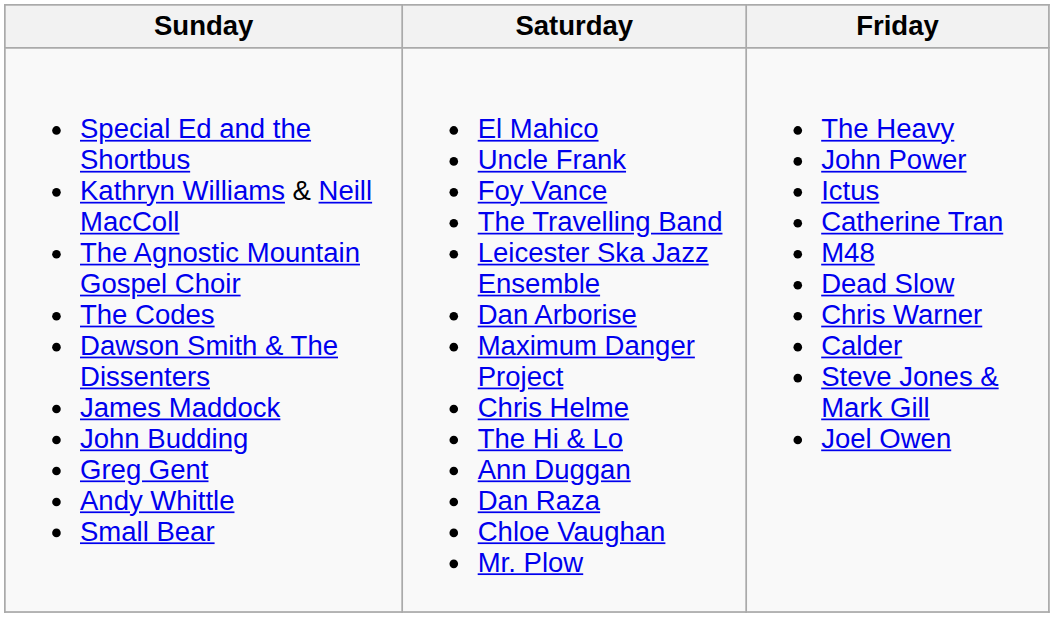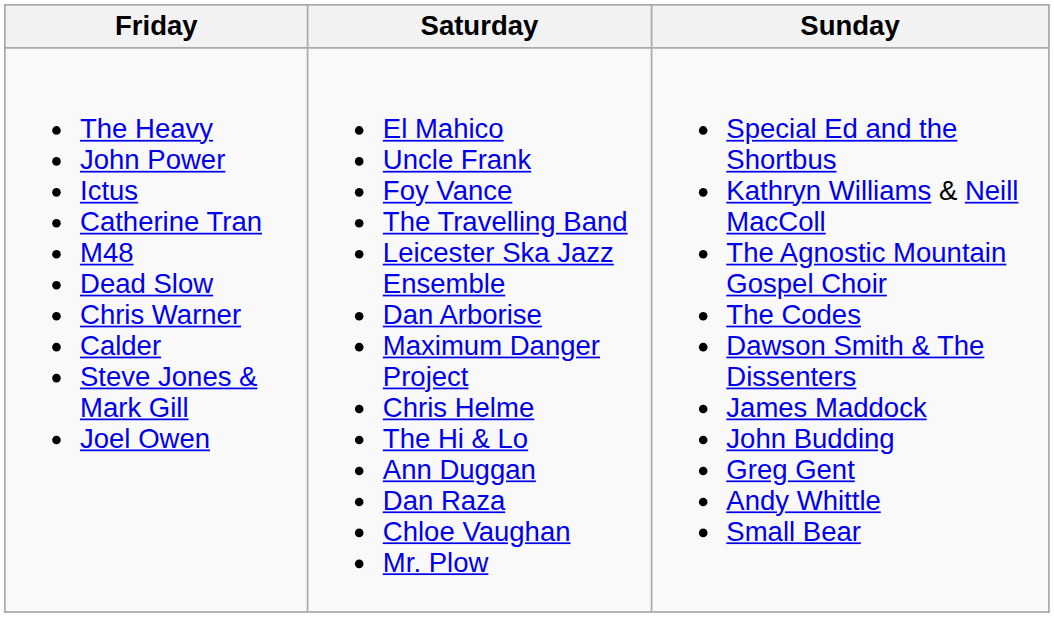columns swapped: (897, 26) <-> (204, 26)
